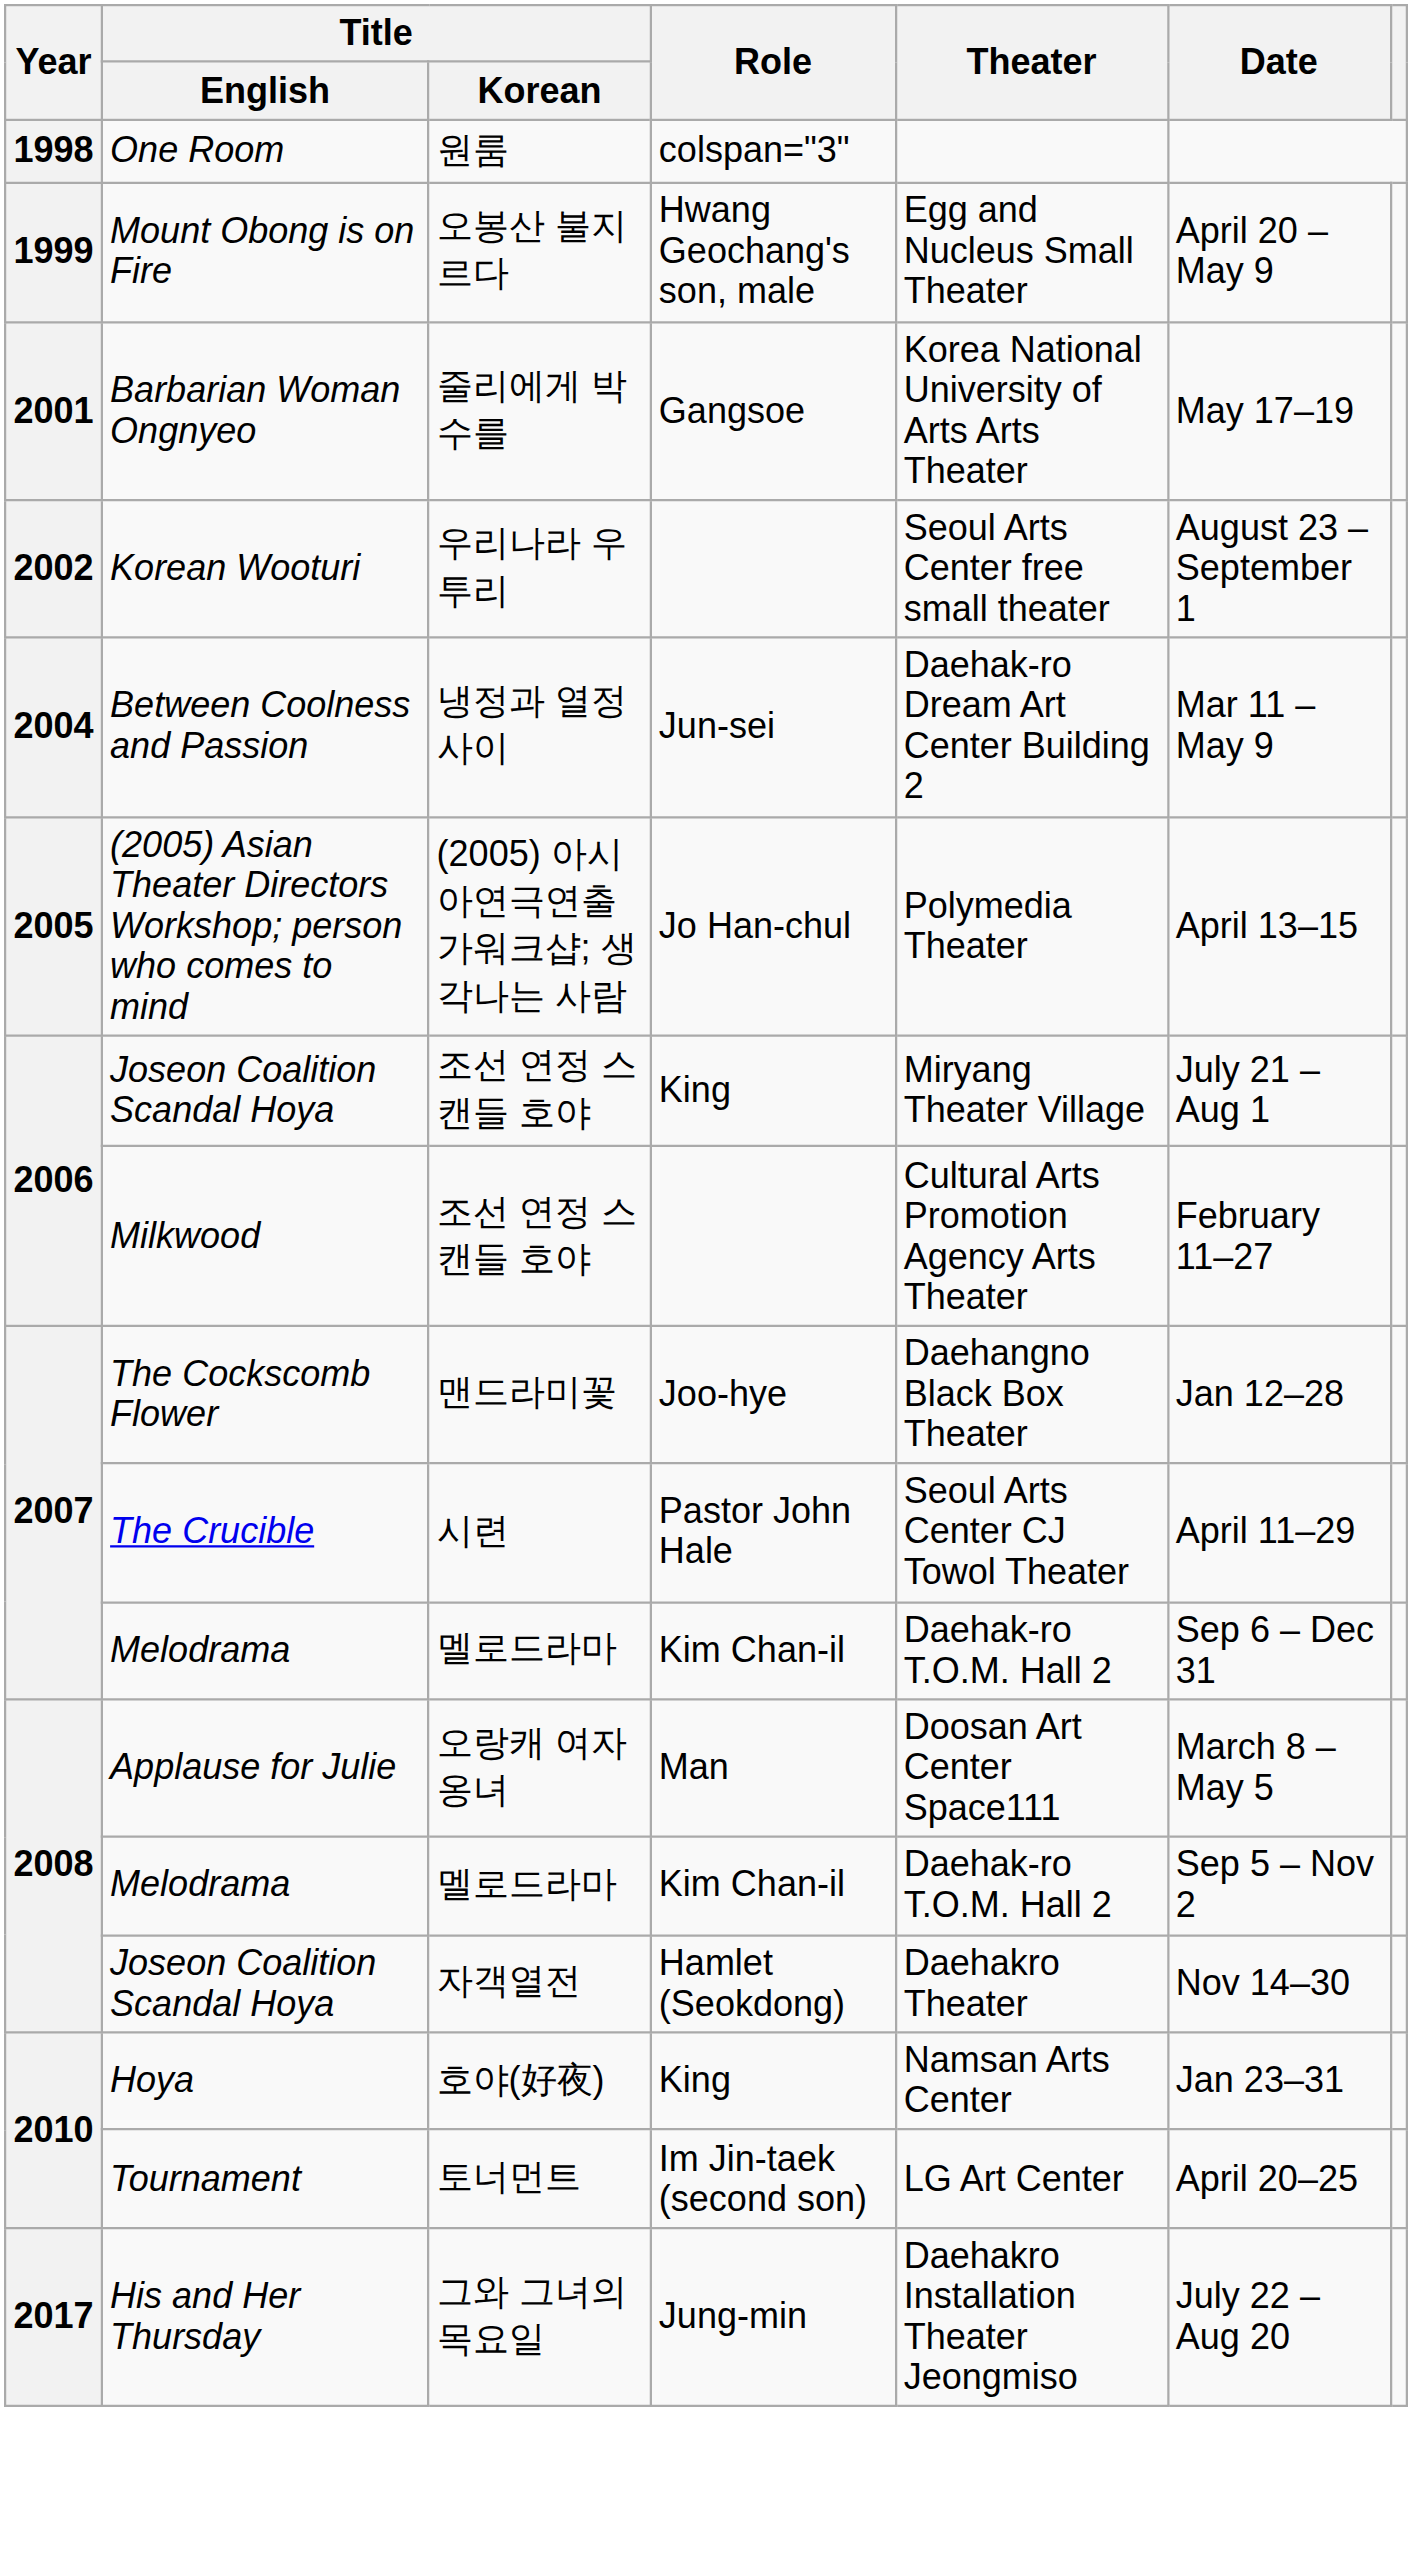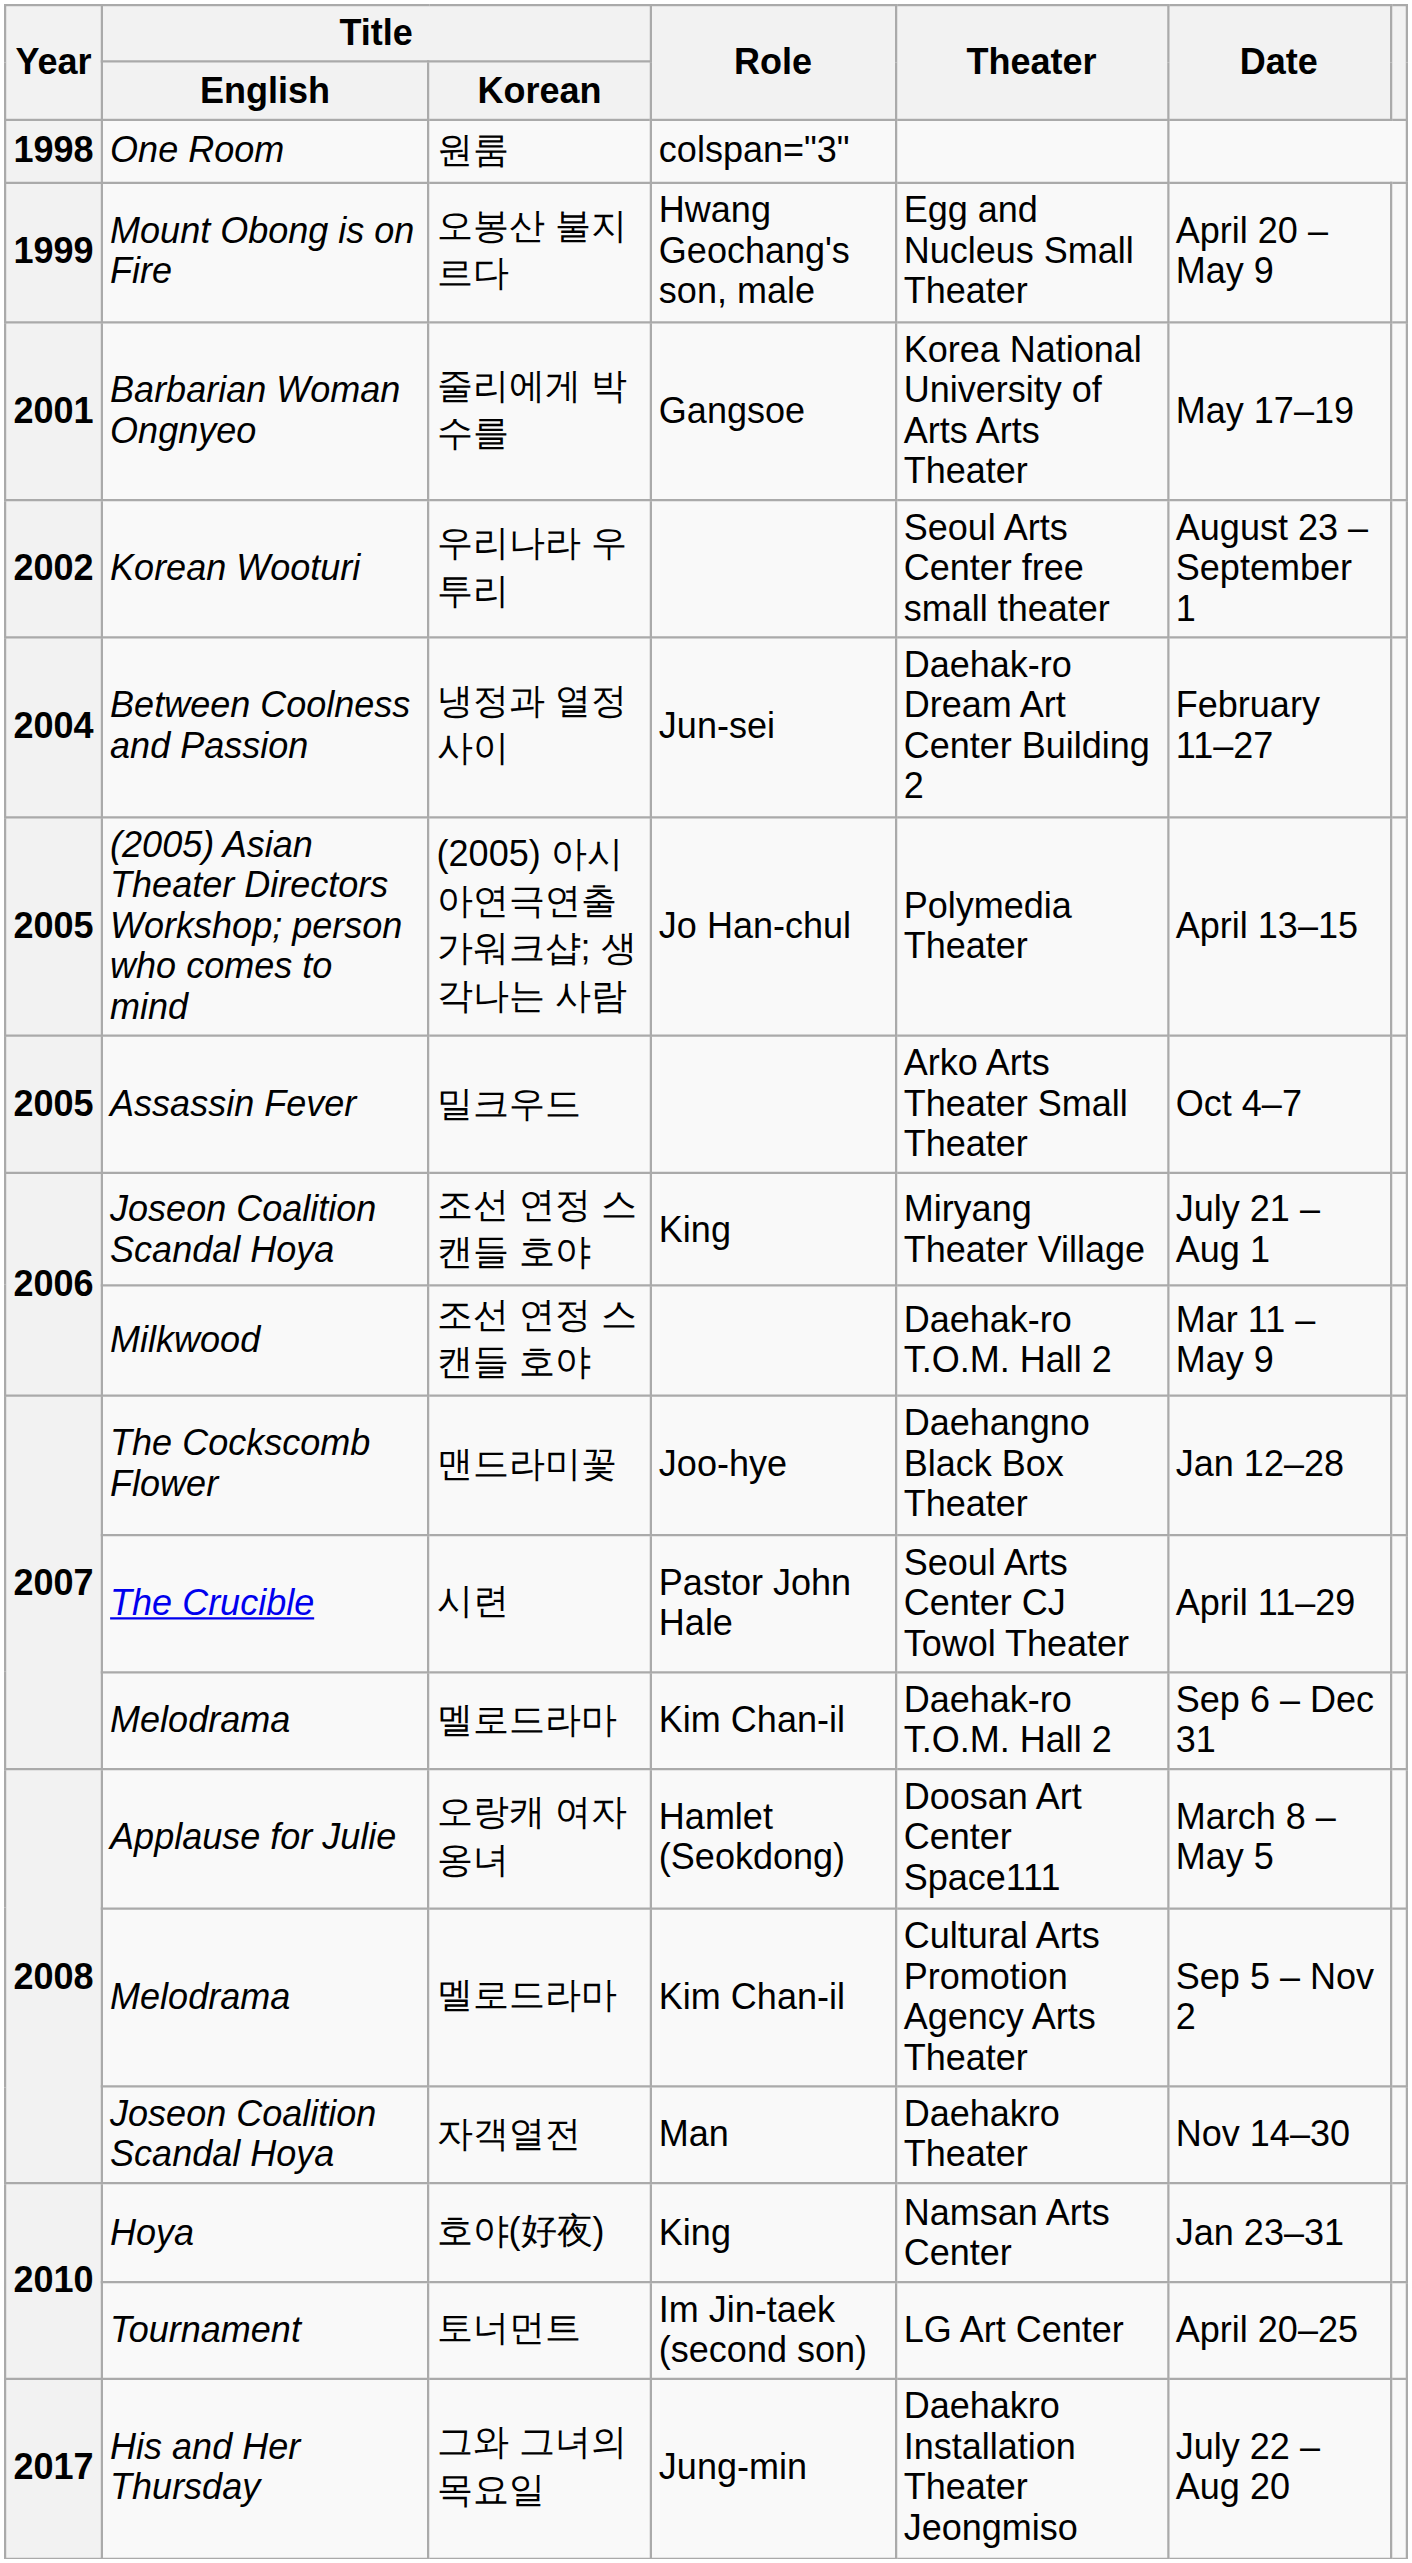(1246, 726) Mar 11 – May 9 -> (1248, 726) February 11–27
+ row: (53, 1104)
(1002, 1235) Cultural Arts Promotion Agency Arts Theater -> (1008, 1339) Daehak-ro T.O.M. Hall 2
(1248, 1235) February 11–27 -> (1246, 1339) Mar 11 – May 9
(694, 1767) Man -> (752, 1838) Hamlet (Seokdong)
(1008, 1885) Daehak-ro T.O.M. Hall 2 -> (1002, 1996) Cultural Arts Promotion Agency Arts Theater
(752, 1982) Hamlet (Seokdong) -> (694, 2134) Man
